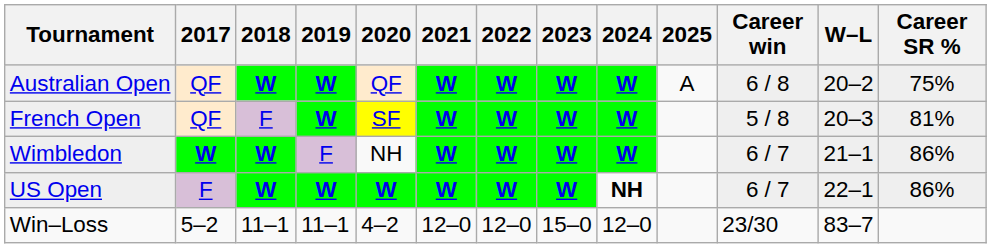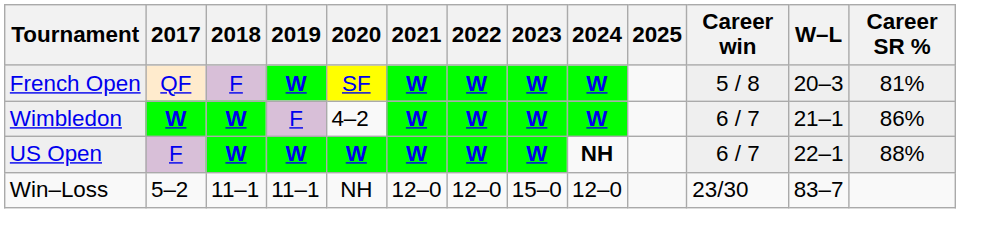- row: (90, 82)
(386, 154) NH -> (350, 118) 4–2
(932, 189) 86% -> (902, 154) 88%
(380, 225) 4–2 -> (356, 189) NH
